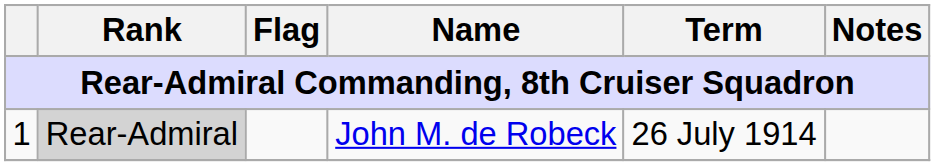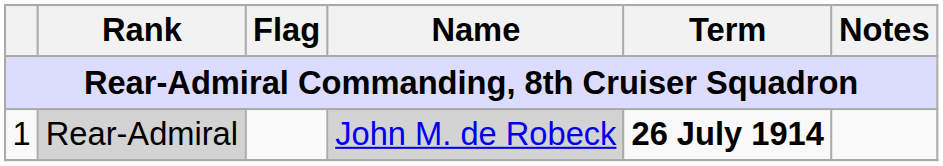(476, 133) no background -> (476, 133) lightgrey background
(724, 133) normal -> (728, 133) bold
